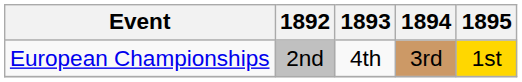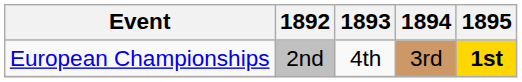(487, 58) normal -> (487, 58) bold
